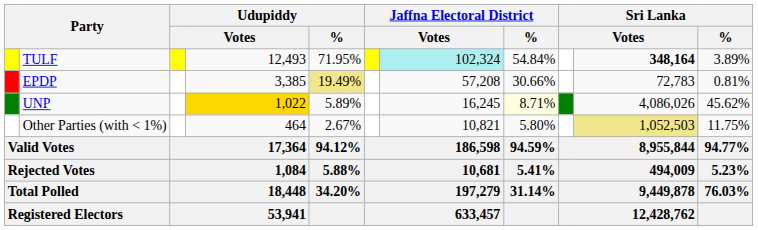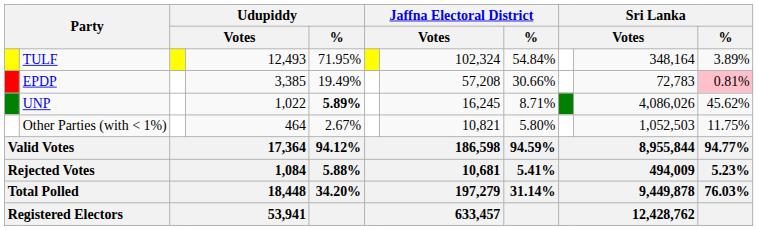(478, 59) paleturquoise background -> (478, 59) no background
(672, 59) bold -> (672, 59) normal
(340, 81) khaki background -> (340, 81) no background
(732, 81) no background -> (732, 81) pink background
(290, 103) gold background -> (290, 103) no background
(343, 103) normal -> (342, 103) bold
(537, 103) lightyellow background -> (537, 103) no background
(667, 125) khaki background -> (667, 125) no background
